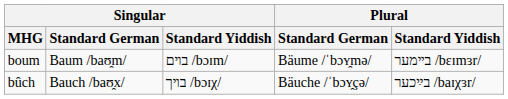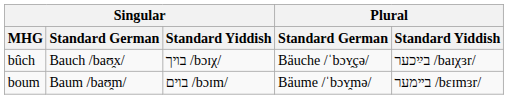rows swapped: (24, 60) <-> (21, 82)
